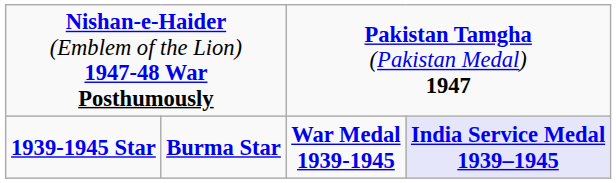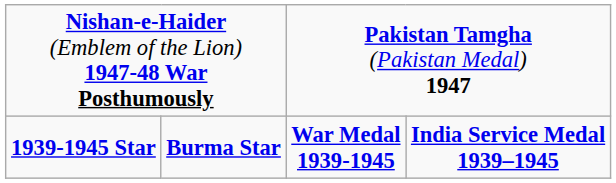(508, 146) lavender background -> (508, 146) no background
